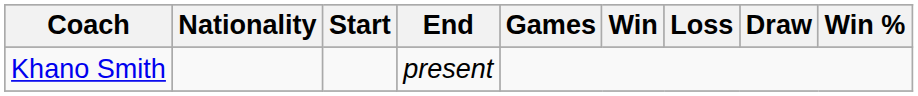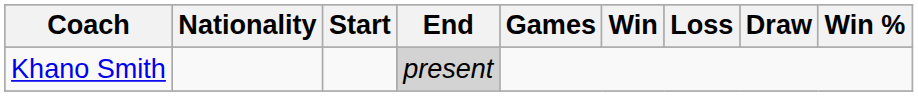(448, 68) no background -> (448, 68) lightgrey background
